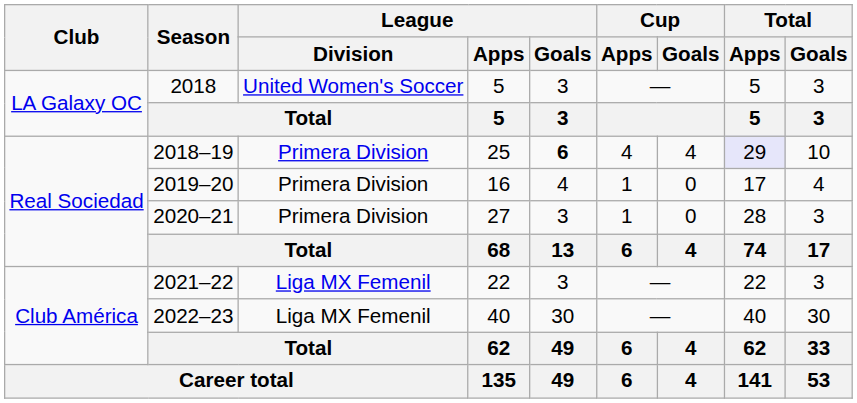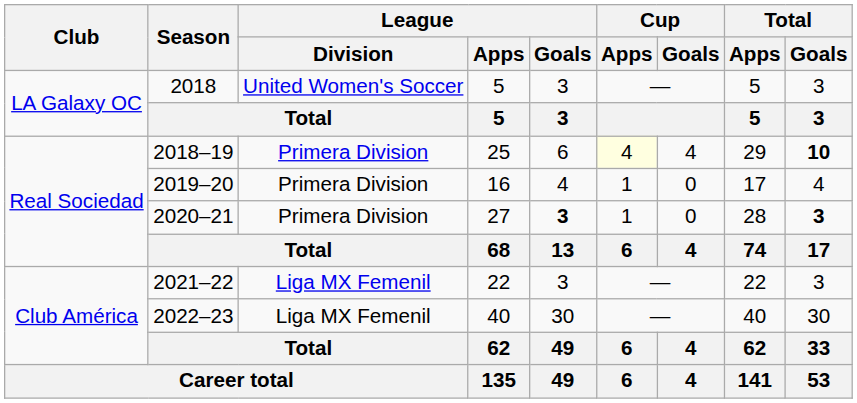(563, 151) bold -> (563, 151) normal
(627, 151) no background -> (627, 151) lightyellow background
(755, 151) lavender background -> (755, 151) no background
(819, 151) normal -> (819, 151) bold
(563, 217) normal -> (563, 217) bold
(819, 217) normal -> (819, 217) bold
